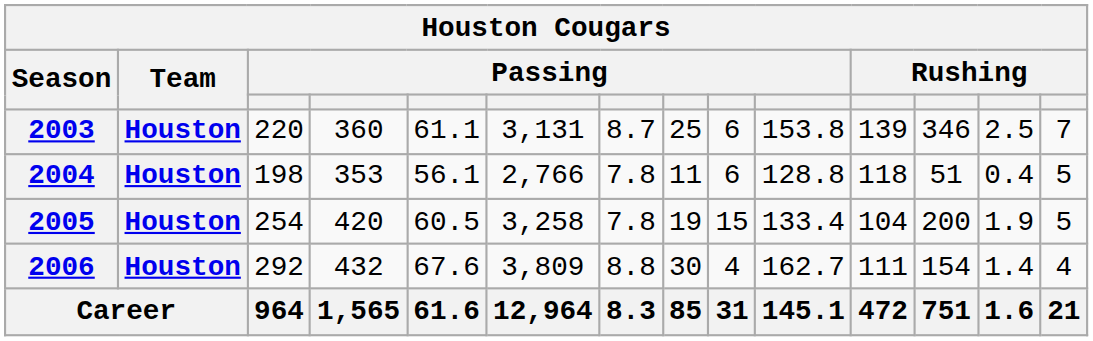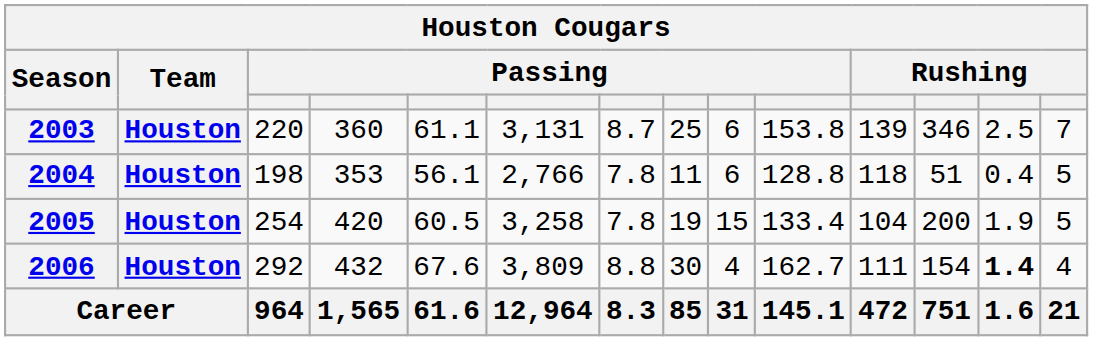(1009, 266) normal -> (1009, 266) bold
